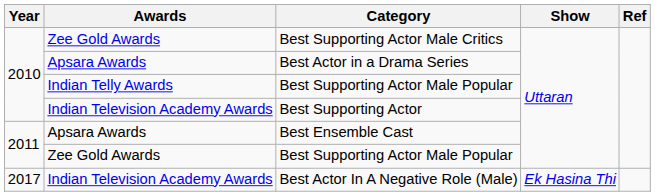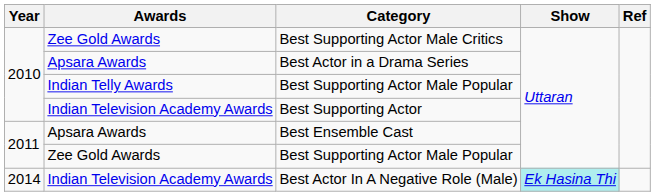(24, 179) 2017 -> (24, 179) 2014
(570, 179) no background -> (570, 179) paleturquoise background
